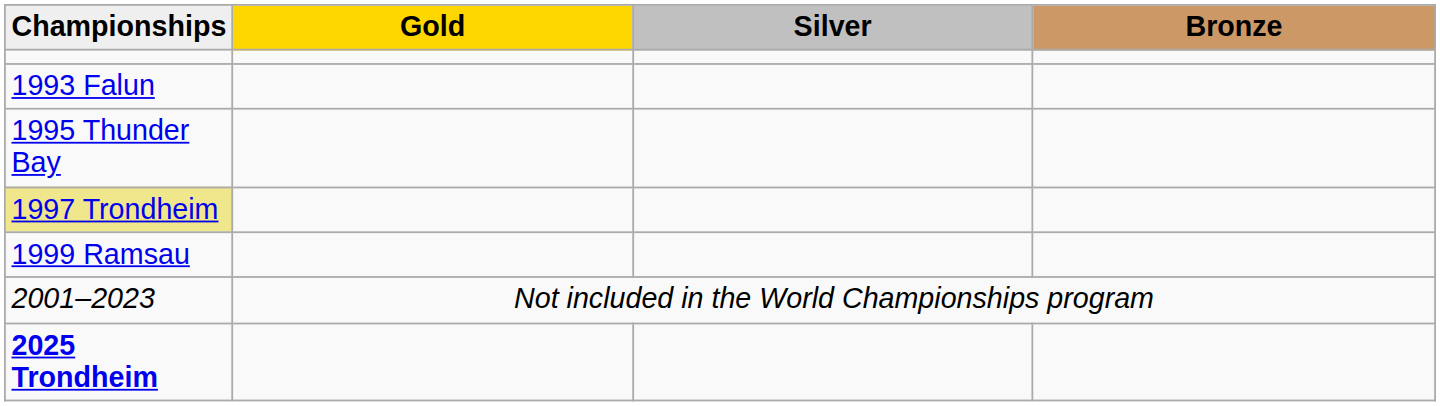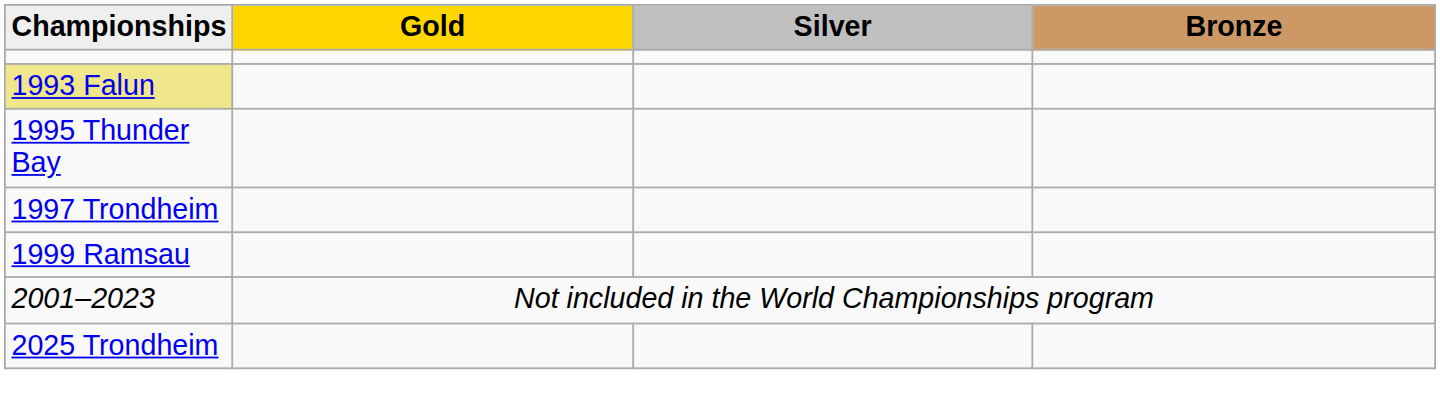(83, 85) no background -> (83, 85) khaki background
(115, 208) khaki background -> (115, 208) no background
(85, 361) bold -> (115, 345) normal
